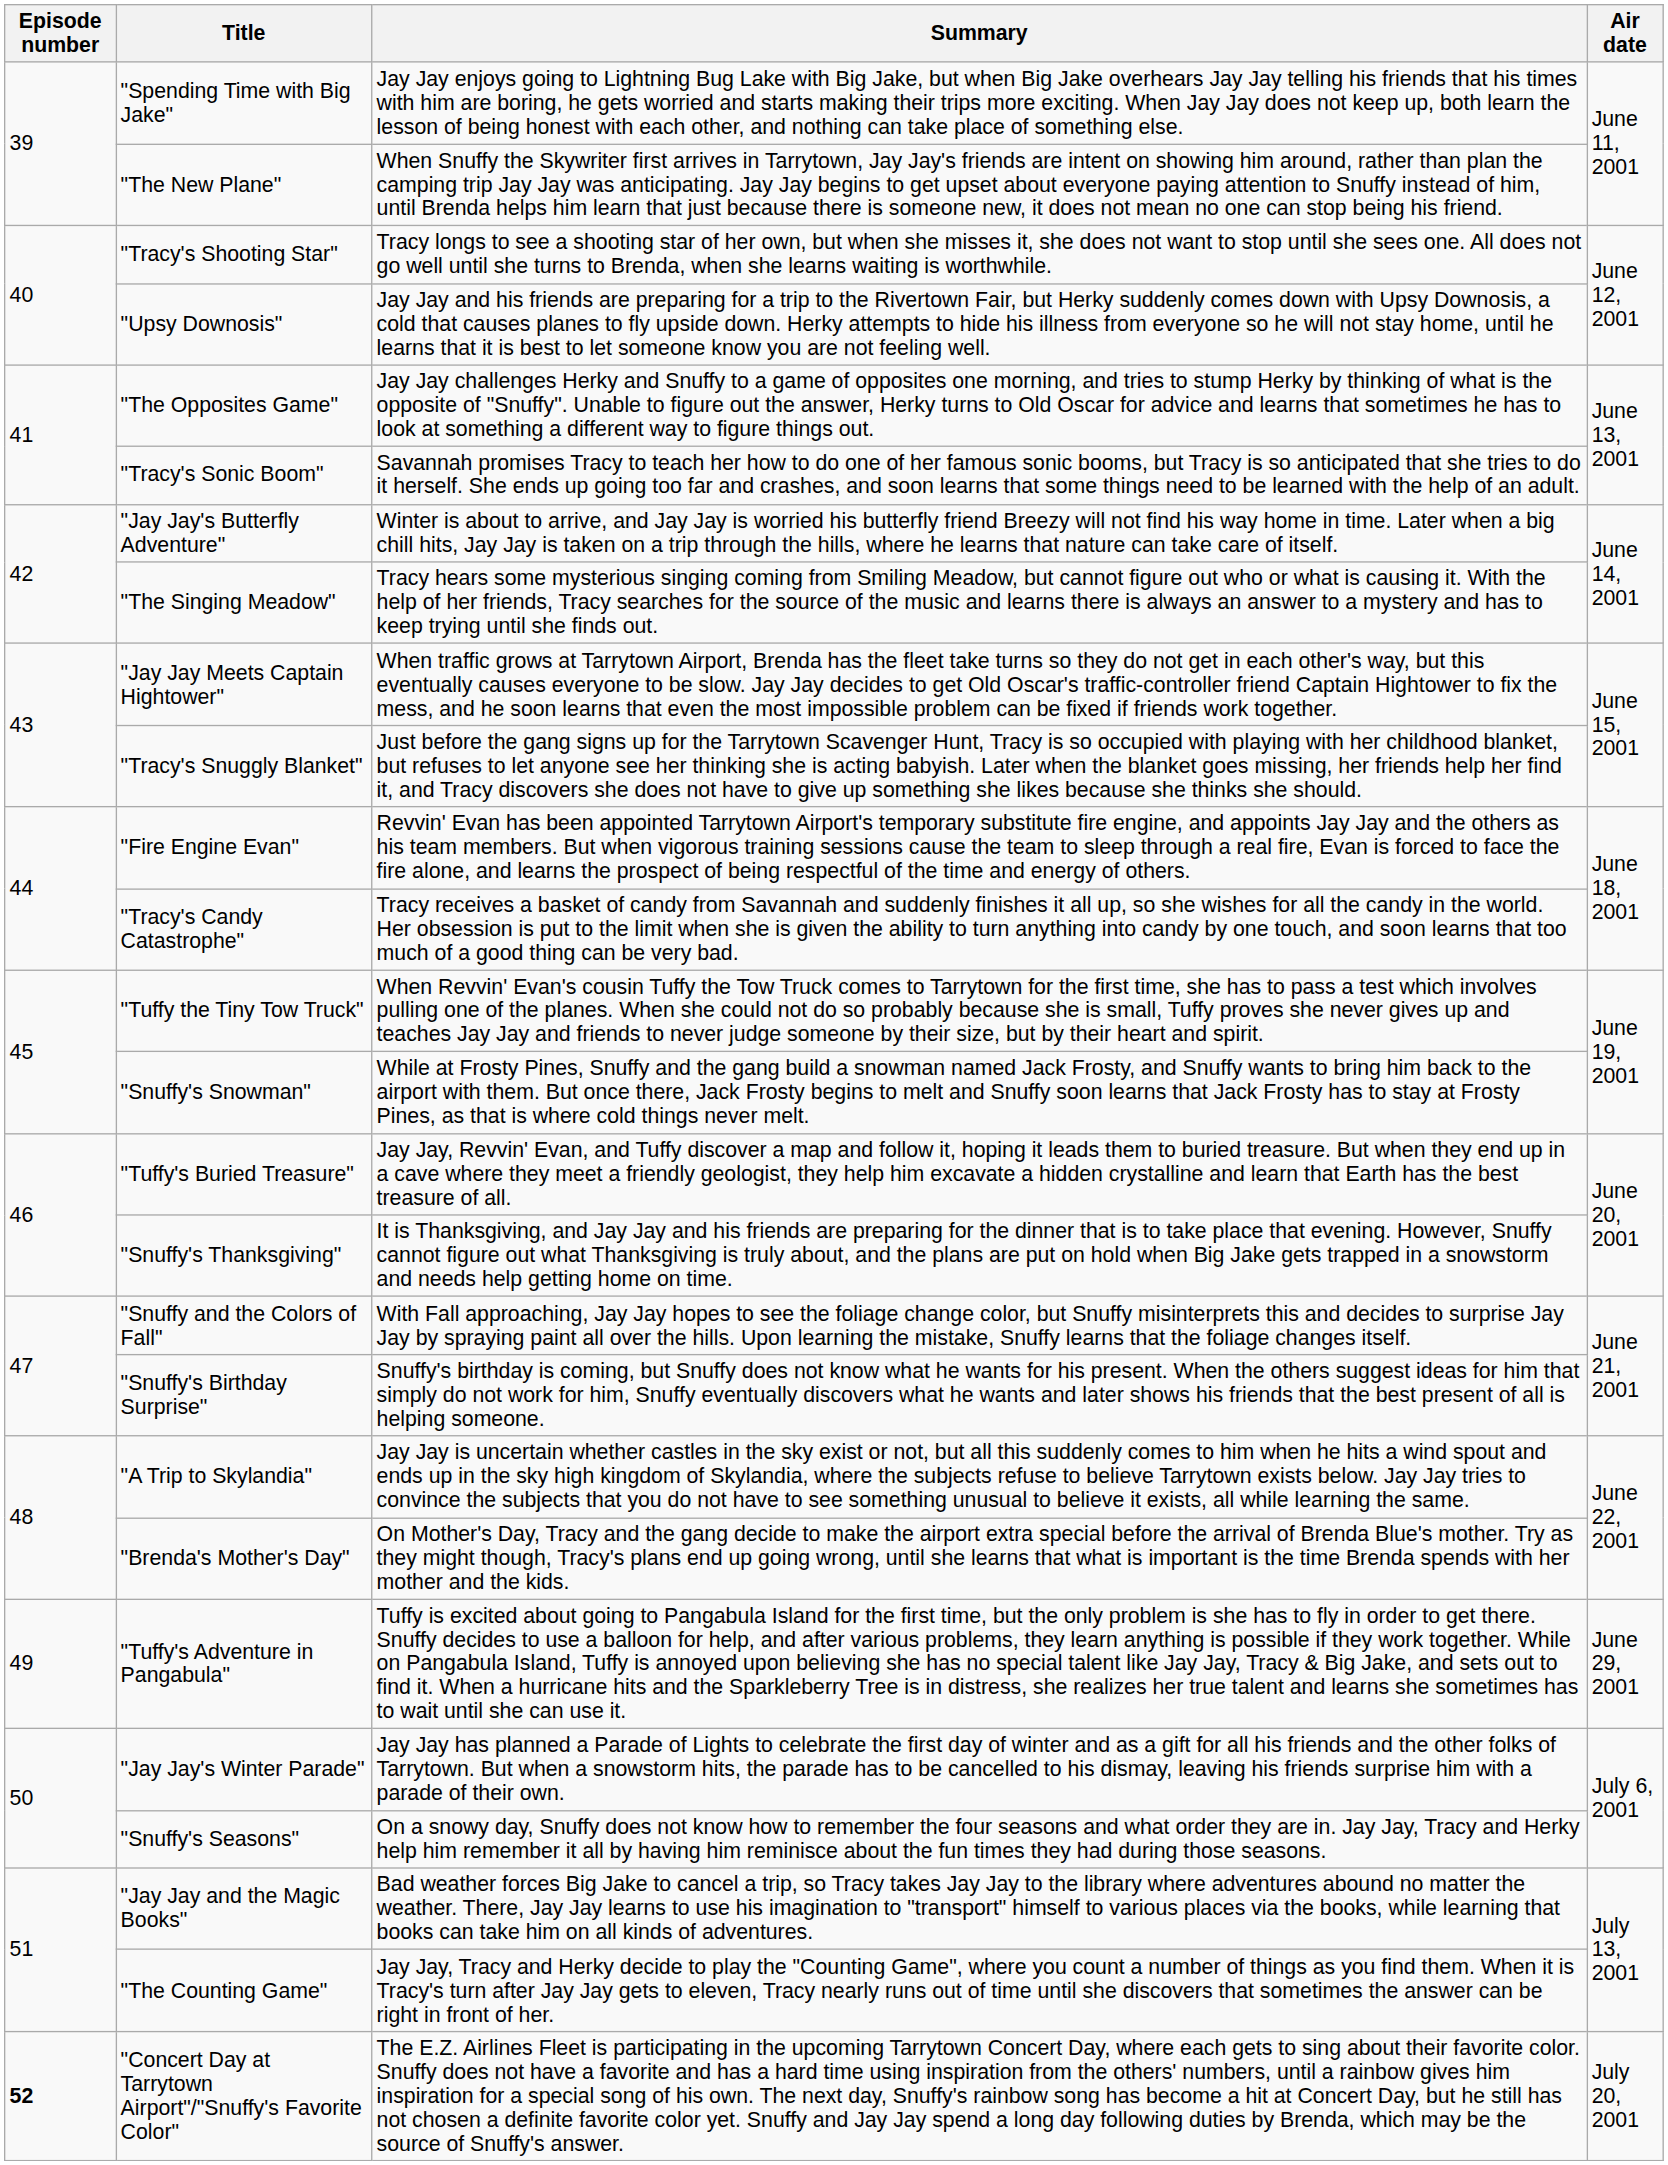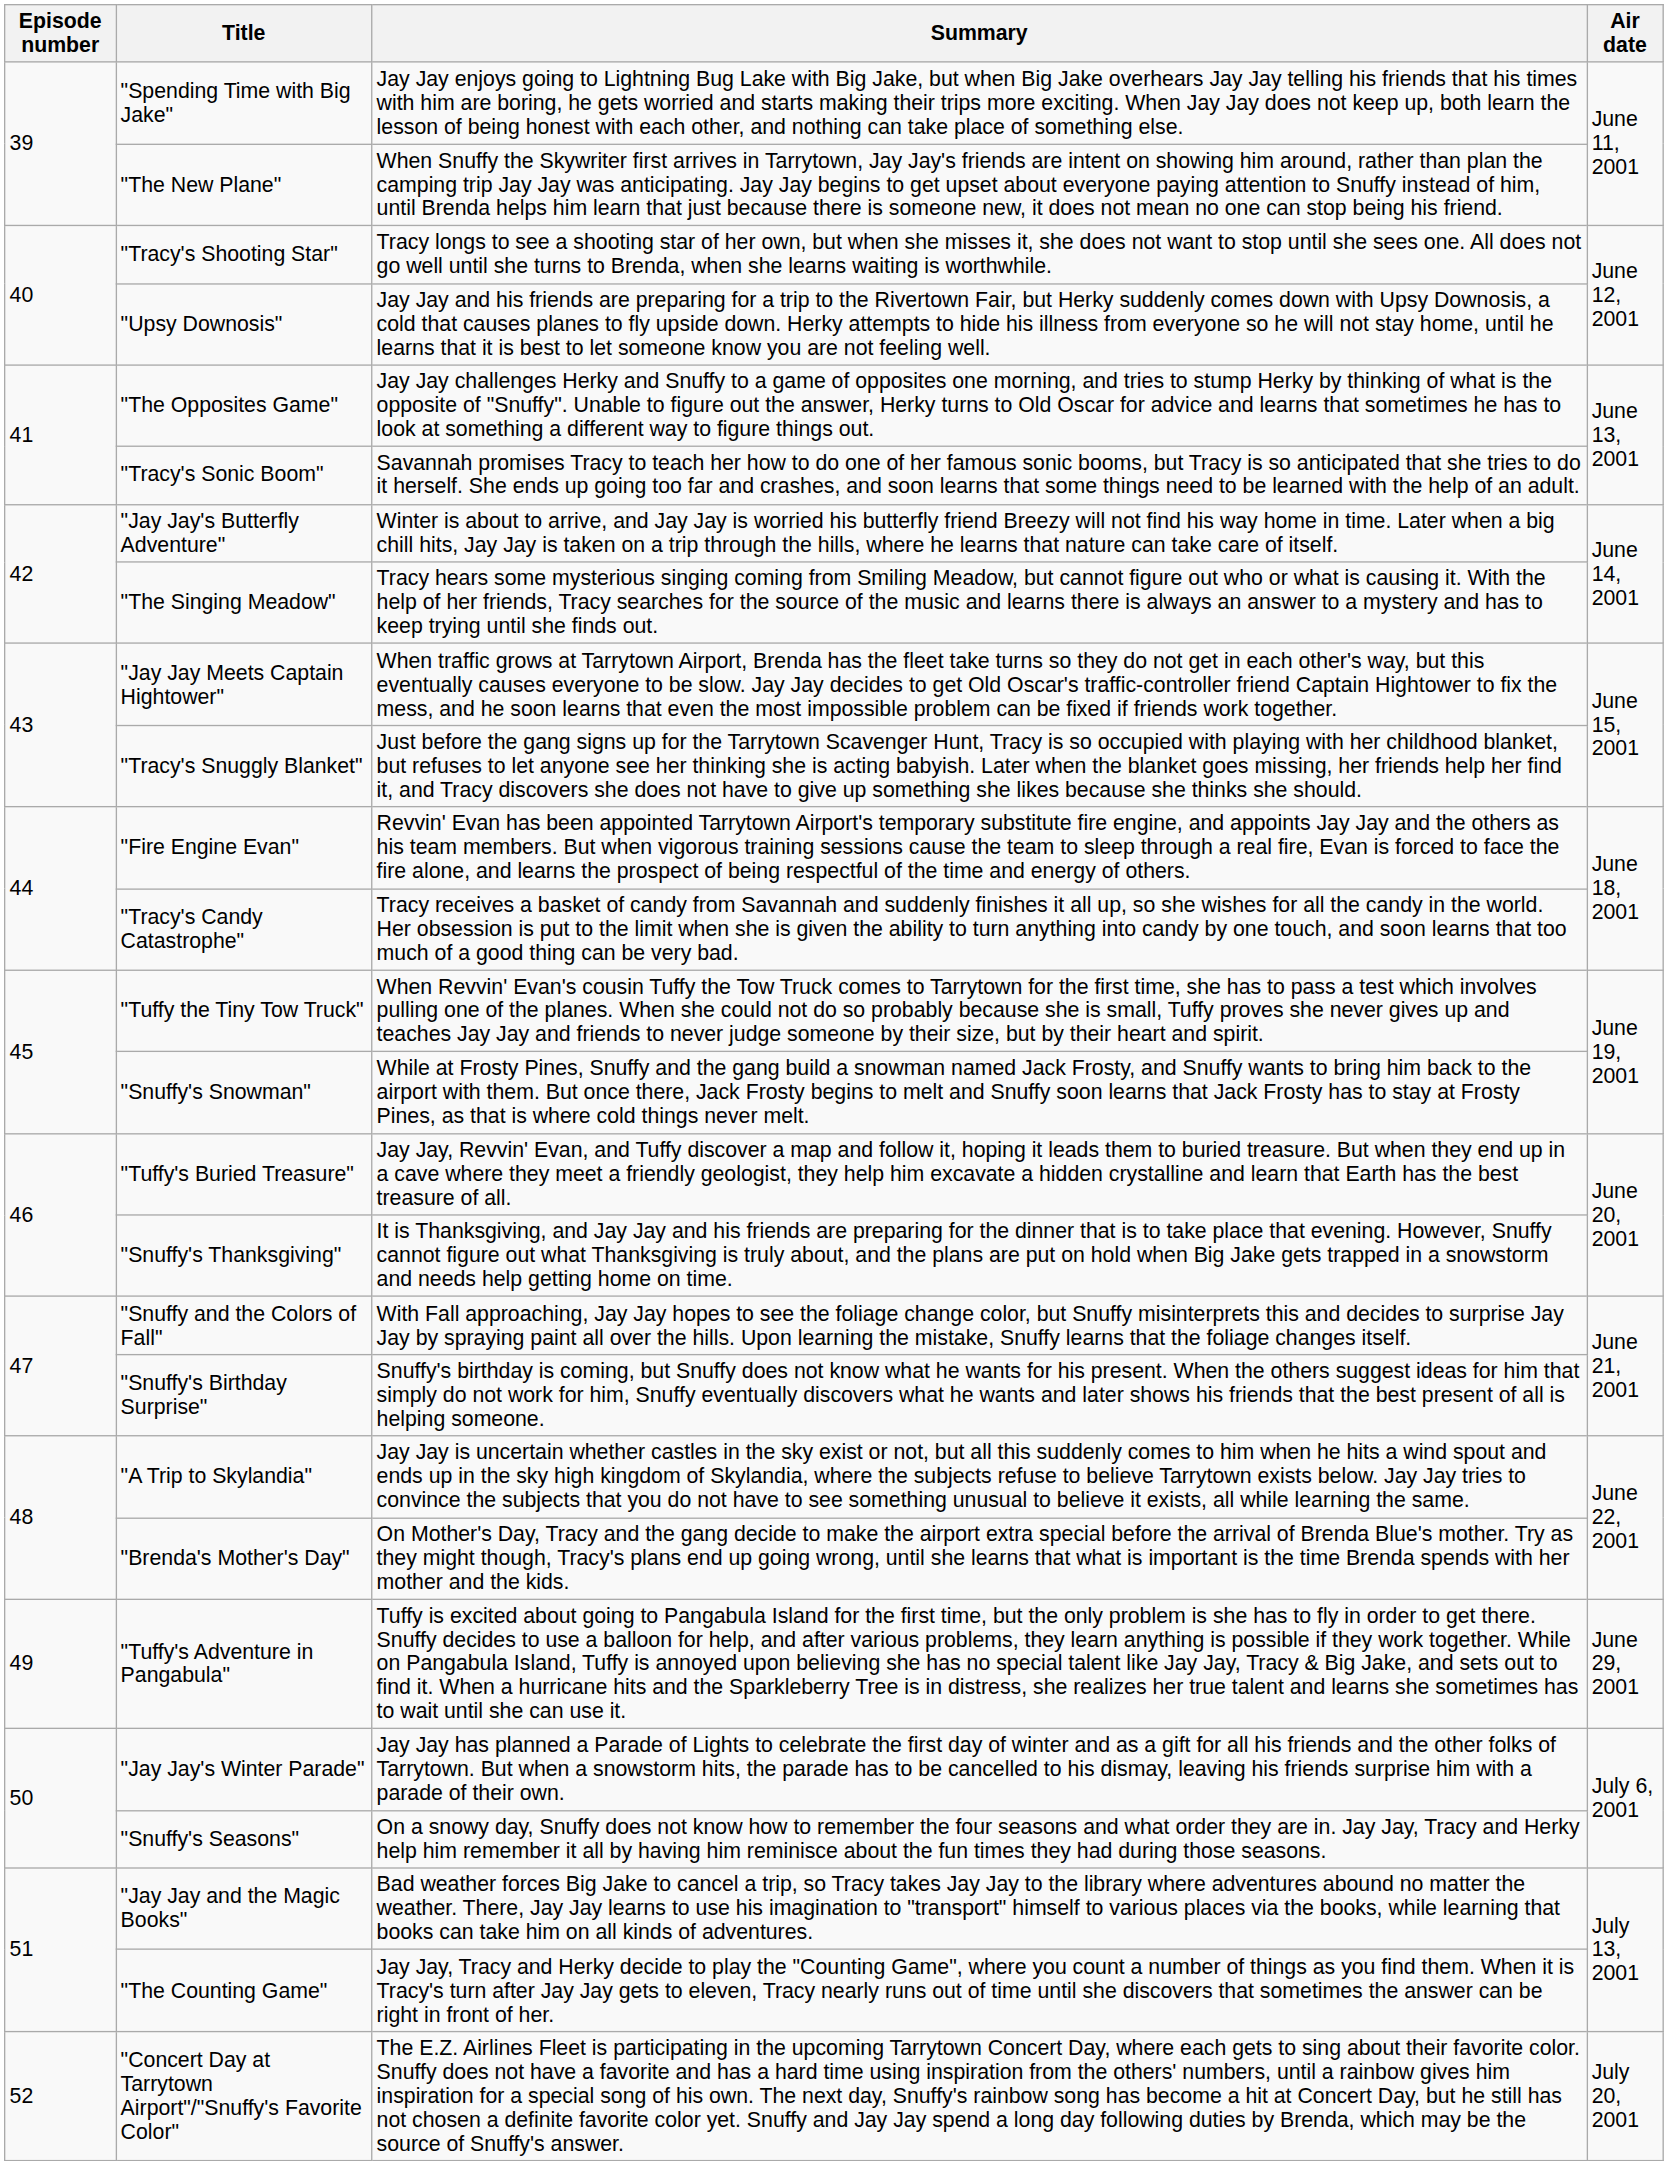(21, 2095) bold -> (21, 2095) normal
